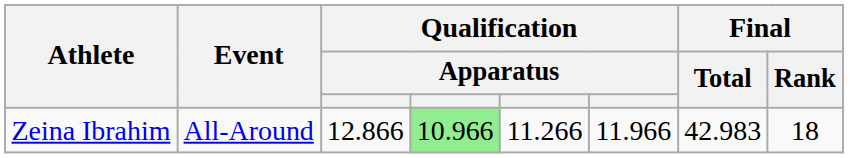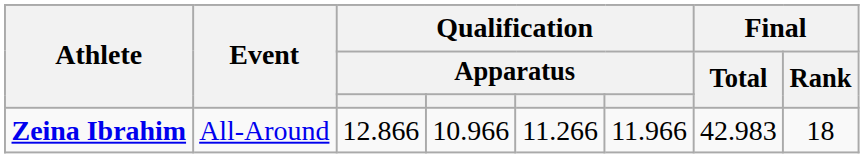(91, 130) normal -> (99, 130) bold
(455, 130) lightgreen background -> (471, 130) no background
